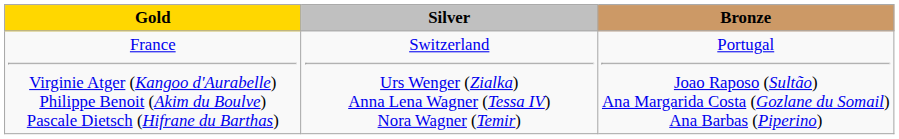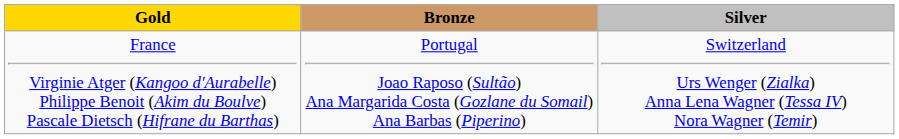columns swapped: (449, 17) <-> (746, 17)
